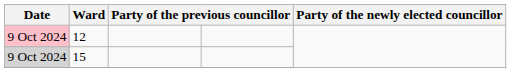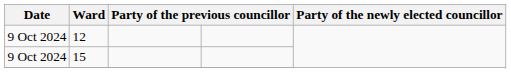(37, 36) pink background -> (37, 36) no background
(37, 57) lightgrey background -> (37, 57) no background
